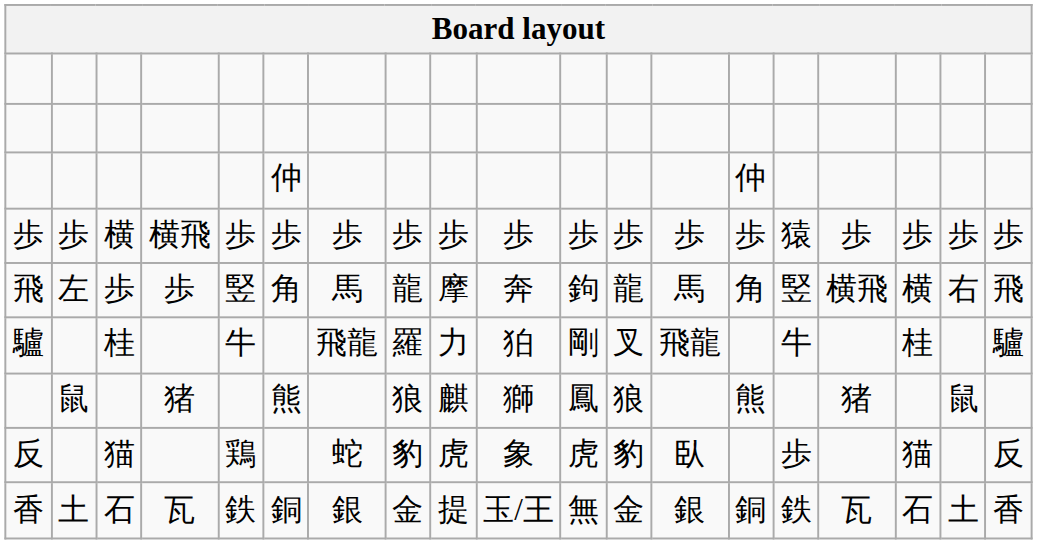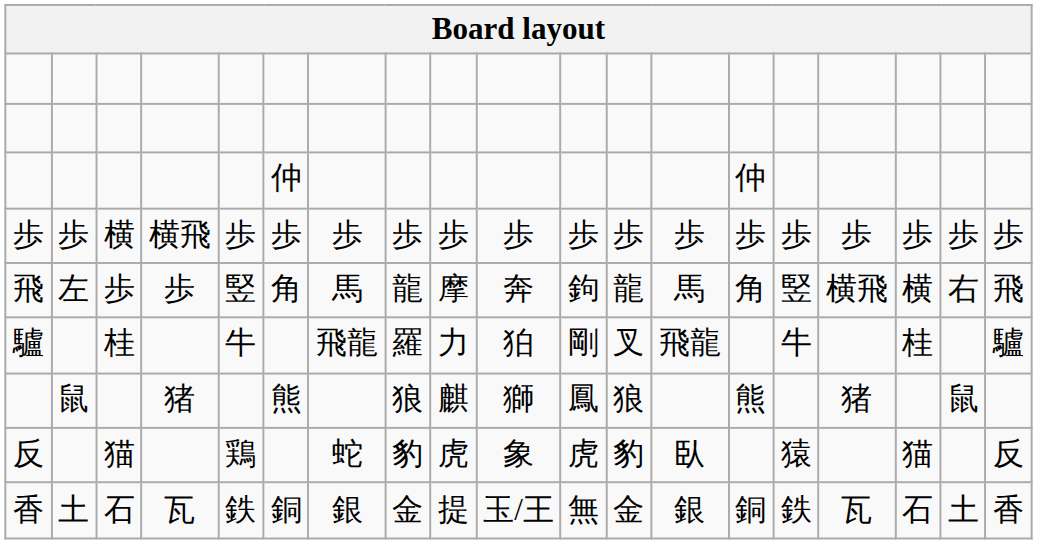(796, 233) 猿 -> (796, 233) 歩
(796, 453) 歩 -> (796, 453) 猿
